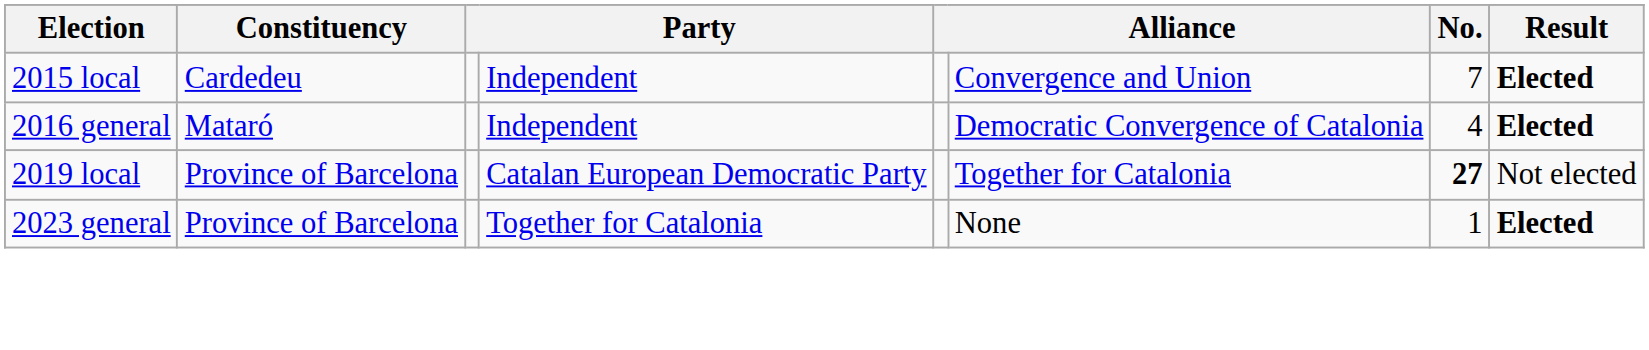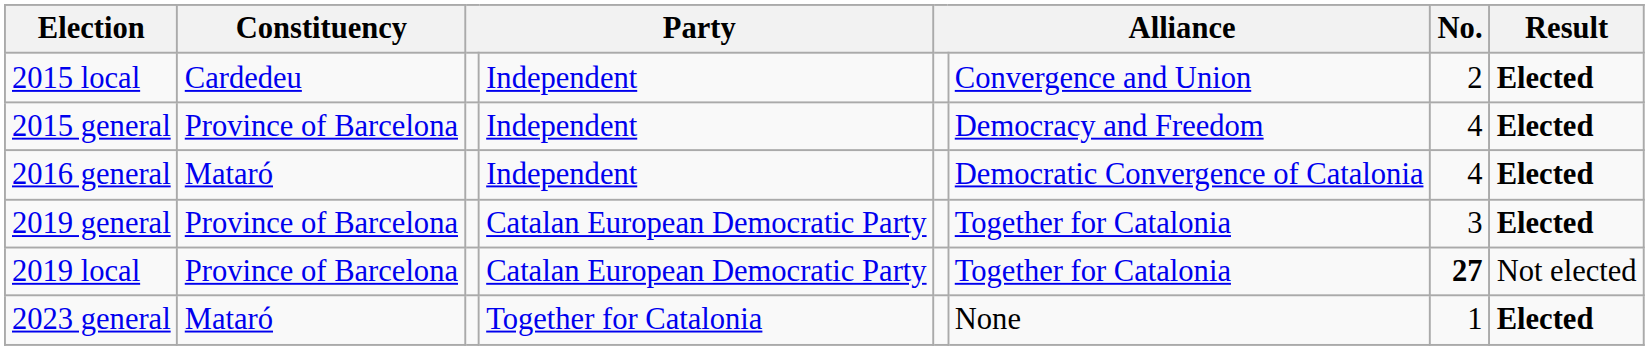(1475, 77) 7 -> (1475, 77) 2
+ row: (91, 125)
+ row: (91, 222)
(321, 222) Province of Barcelona -> (229, 319) Mataró
